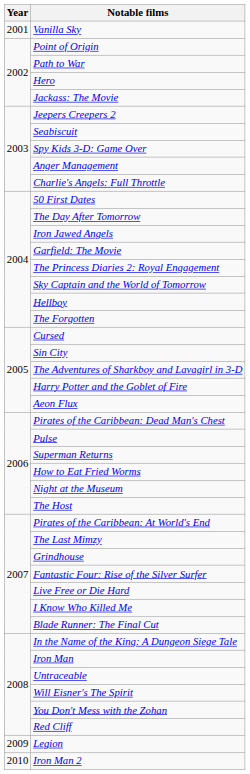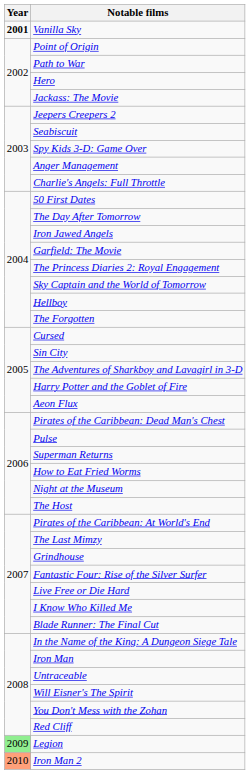(18, 30) normal -> (18, 30) bold
(18, 744) no background -> (18, 744) lightgreen background
(18, 761) no background -> (18, 761) lightsalmon background
